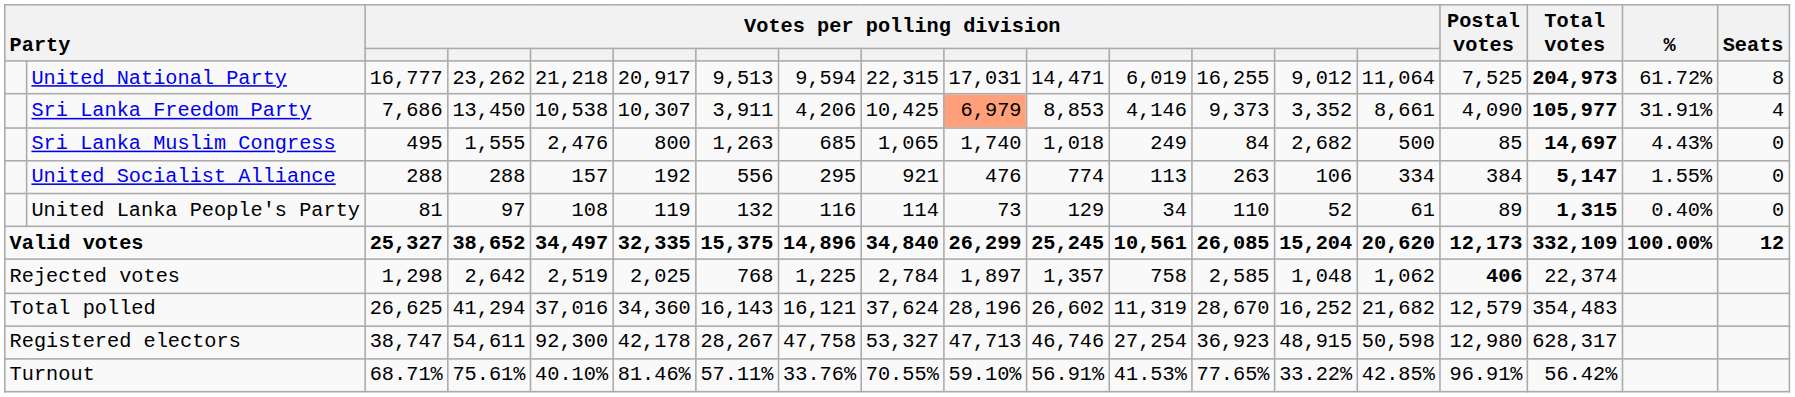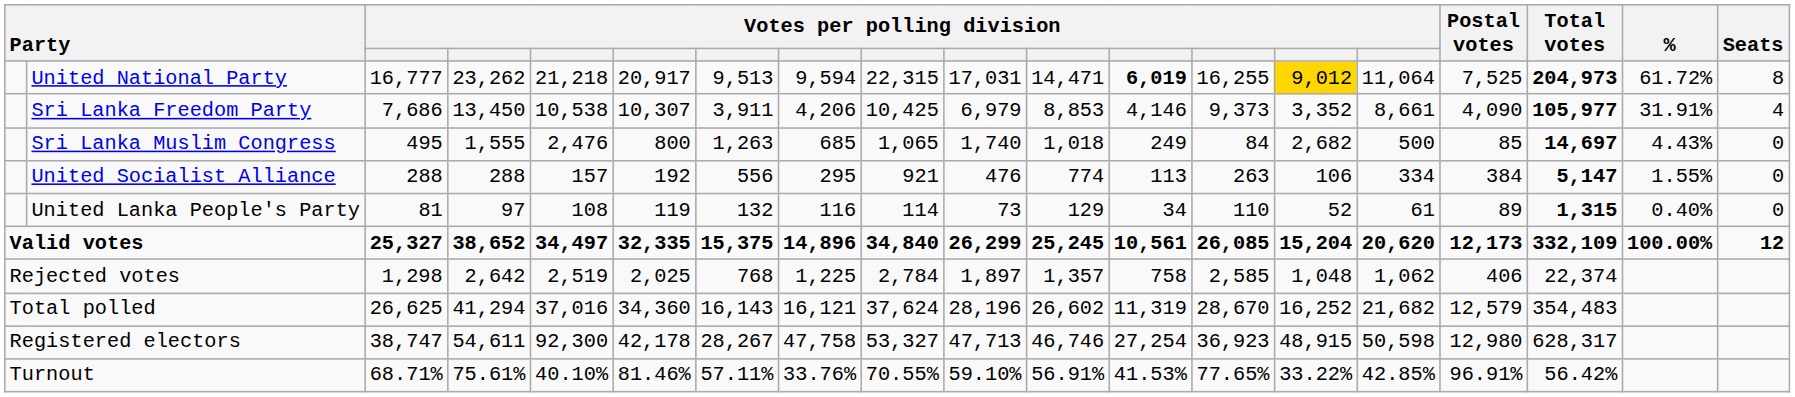(1156, 78) normal -> (1156, 78) bold
(1322, 78) no background -> (1322, 78) gold background
(991, 111) lightsalmon background -> (991, 111) no background
(1504, 276) bold -> (1504, 276) normal
